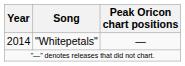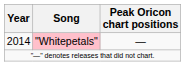(66, 41) no background -> (66, 41) pink background
